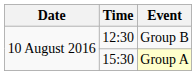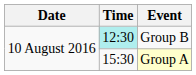(118, 37) no background -> (118, 37) paleturquoise background
